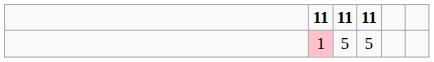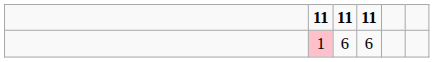(345, 43) 5 -> (345, 43) 6
(369, 43) 5 -> (369, 43) 6
